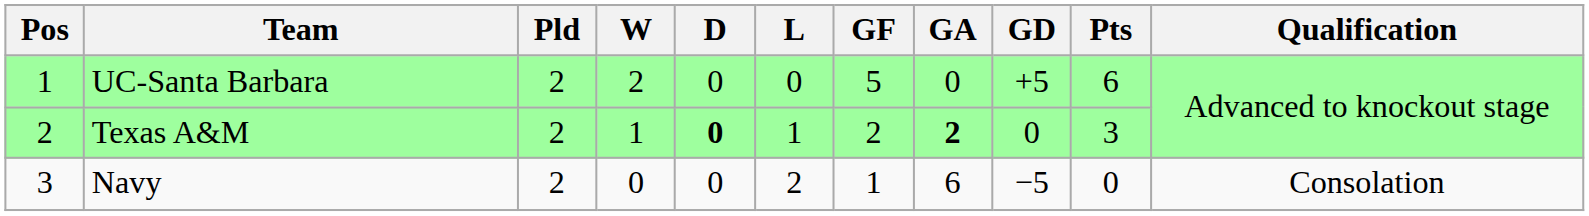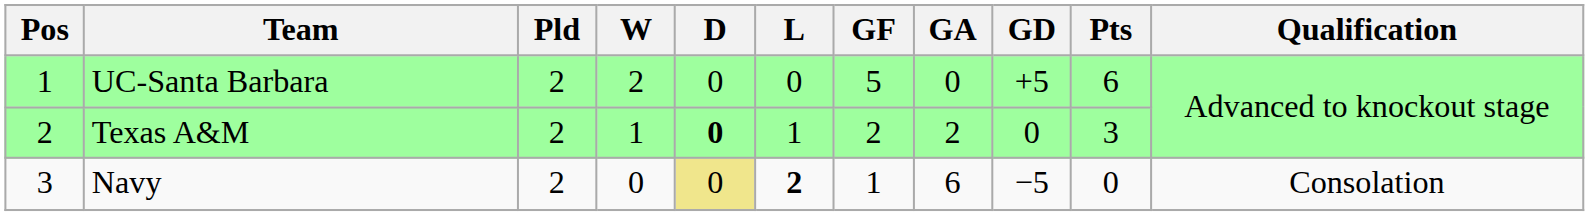(953, 132) bold -> (953, 132) normal
(715, 183) no background -> (715, 183) khaki background
(794, 183) normal -> (794, 183) bold
